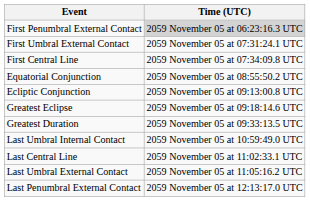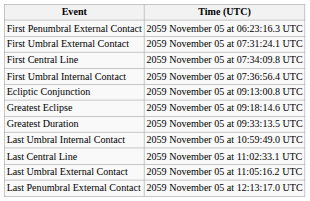(225, 28) lightgrey background -> (225, 28) no background
+ row: (66, 76)
- row: (54, 76)
